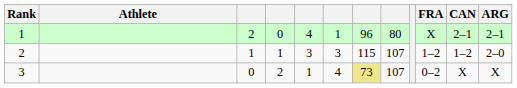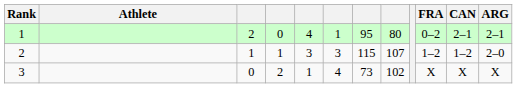(367, 33) 96 -> (367, 33) 95
(431, 33) X -> (431, 33) 0–2
(367, 72) khaki background -> (367, 72) no background
(395, 72) 107 -> (395, 72) 102
(431, 72) 0–2 -> (431, 72) X
